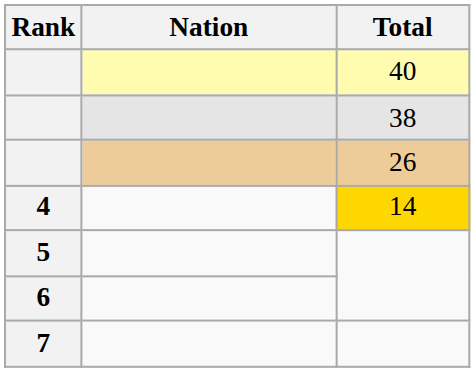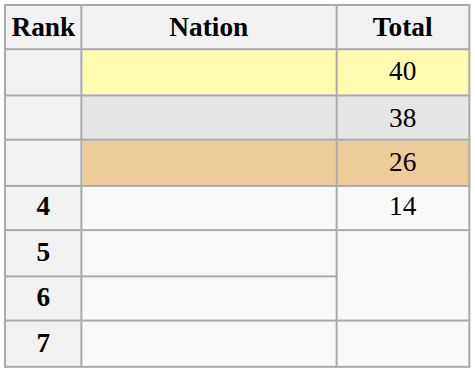(403, 207) gold background -> (403, 207) no background
